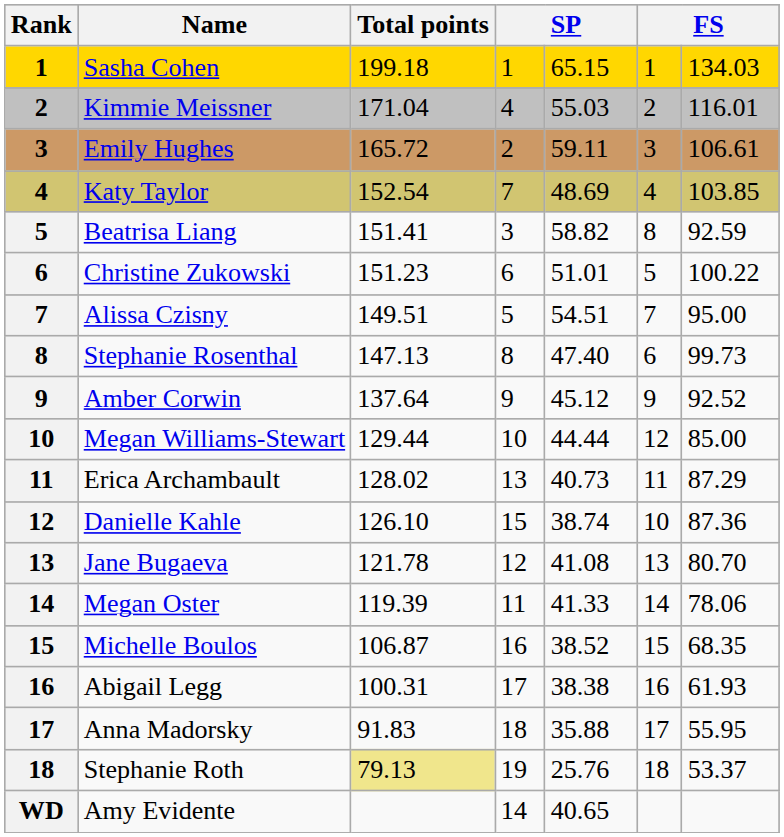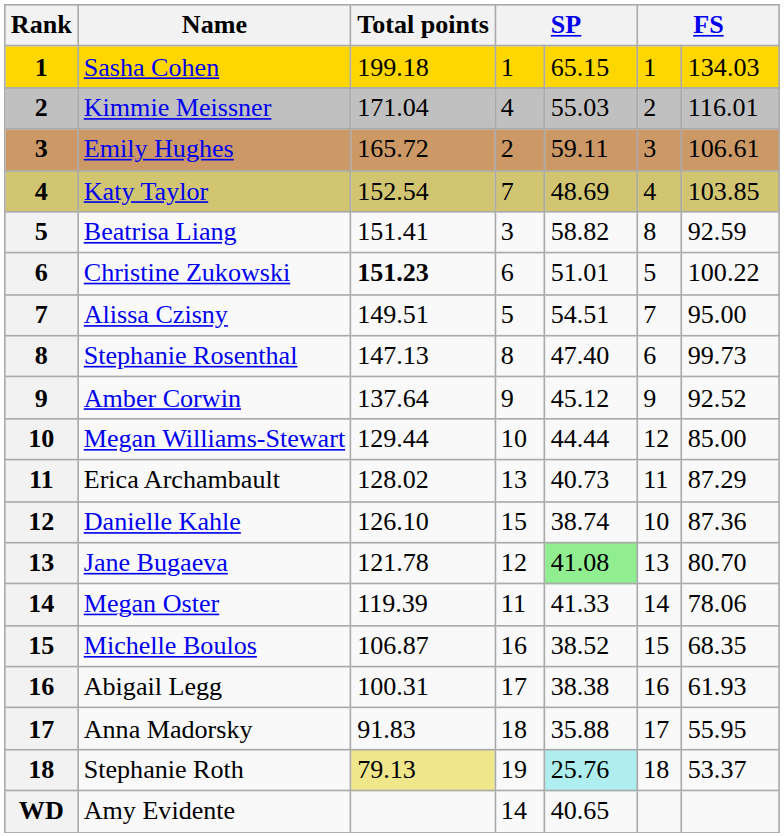(393, 273) normal -> (393, 273) bold
(580, 562) no background -> (580, 562) lightgreen background
(580, 769) no background -> (580, 769) paleturquoise background
